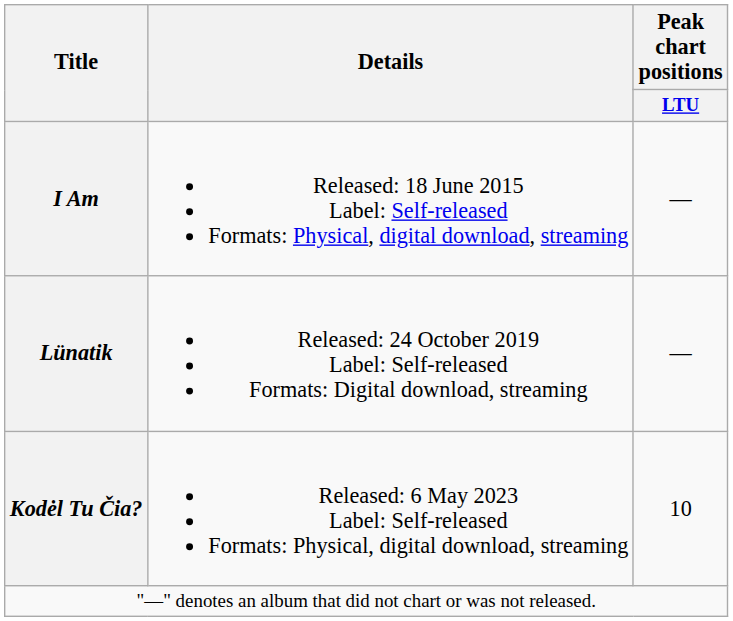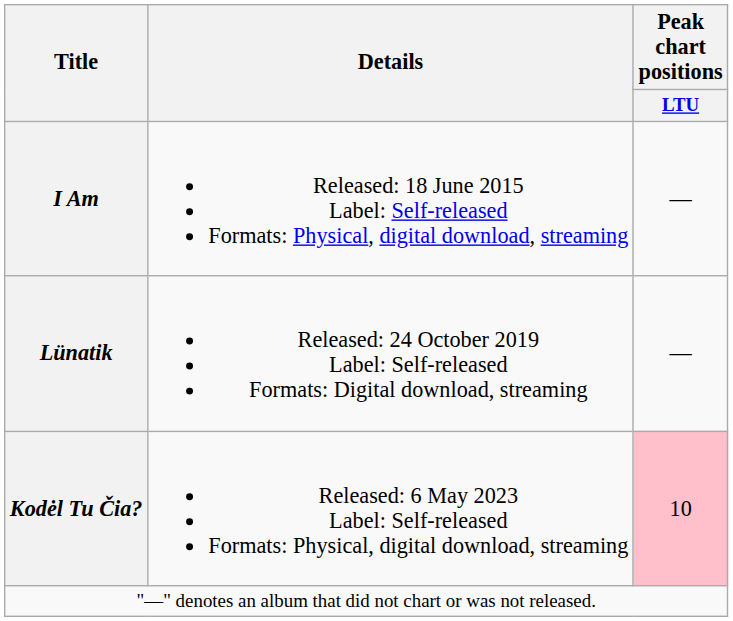(681, 508) no background -> (681, 508) pink background
